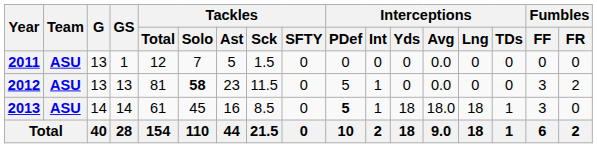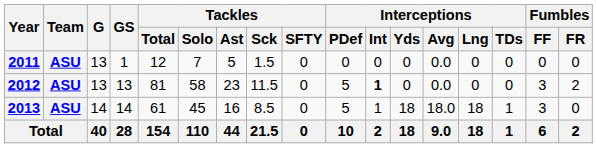(197, 85) bold -> (197, 85) normal
(378, 85) normal -> (378, 85) bold
(346, 108) bold -> (346, 108) normal
